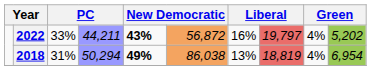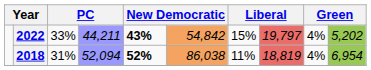(206, 35) 56,872 -> (206, 35) 54,842
(244, 35) 16% -> (244, 35) 15%
(101, 55) 50,294 -> (101, 55) 52,094
(139, 55) 49% -> (139, 55) 52%
(244, 55) 13% -> (243, 55) 11%
